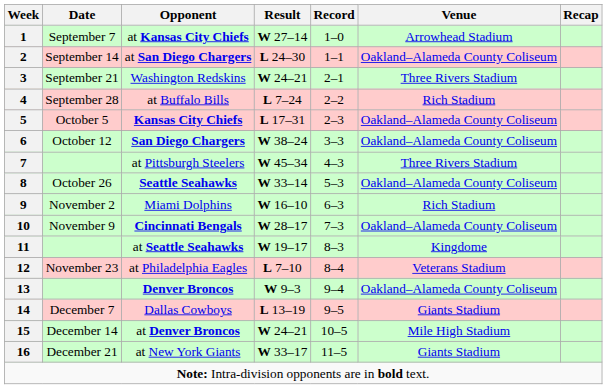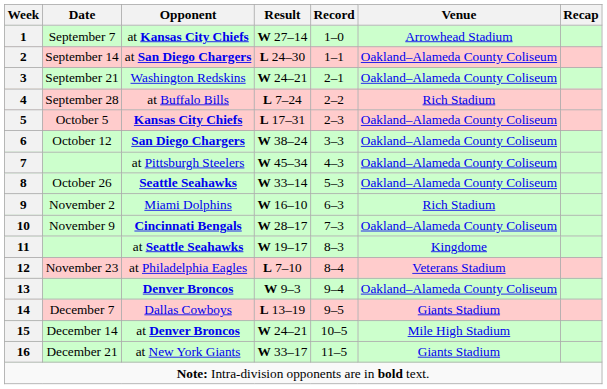(459, 78) Three Rivers Stadium -> (459, 78) Oakland–Alameda County Coliseum
(459, 162) Three Rivers Stadium -> (459, 162) Oakland–Alameda County Coliseum
